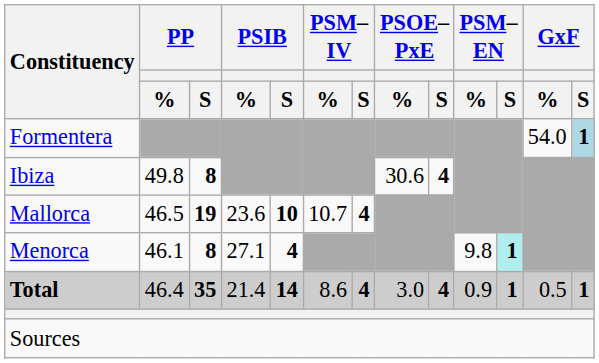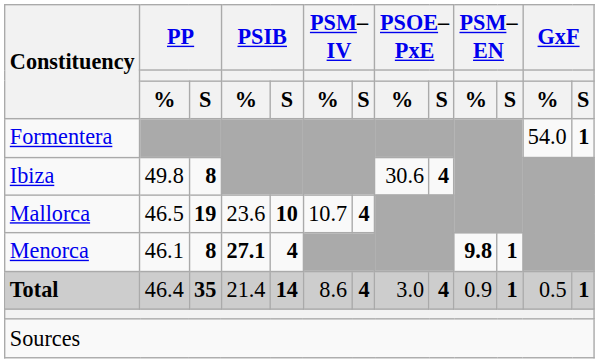(584, 137) lightblue background -> (584, 137) no background
(246, 251) normal -> (246, 251) bold
(478, 251) normal -> (478, 251) bold
(512, 251) paleturquoise background -> (512, 251) no background
